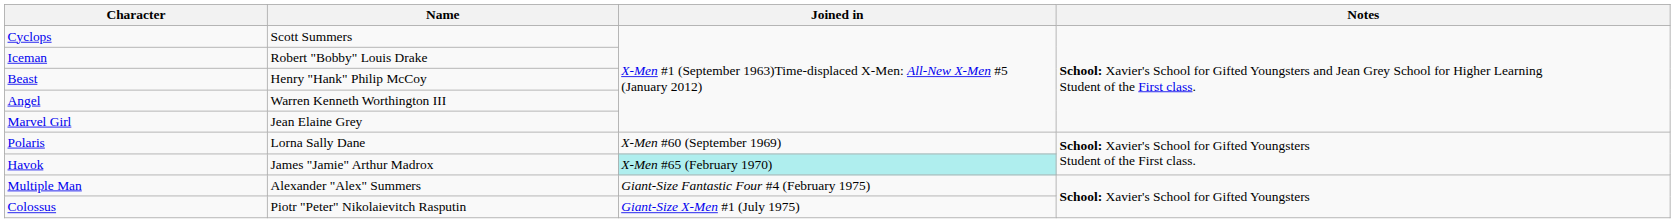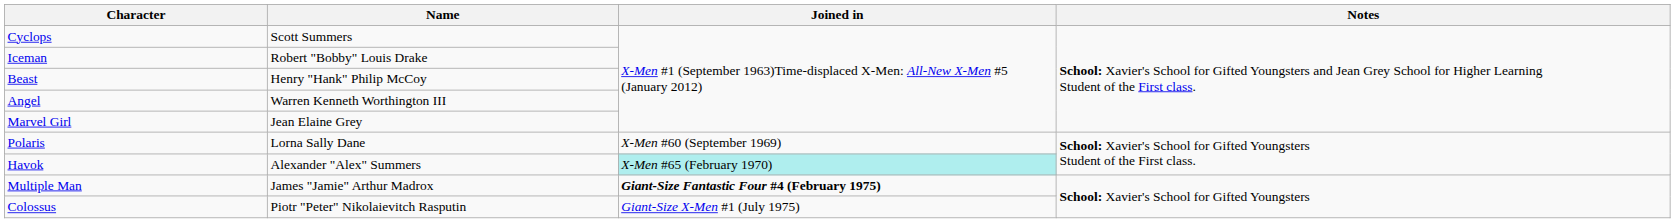(352, 164) James "Jamie" Arthur Madrox -> (346, 164) Alexander "Alex" Summers
(346, 185) Alexander "Alex" Summers -> (352, 185) James "Jamie" Arthur Madrox
(746, 185) normal -> (751, 185) bold
